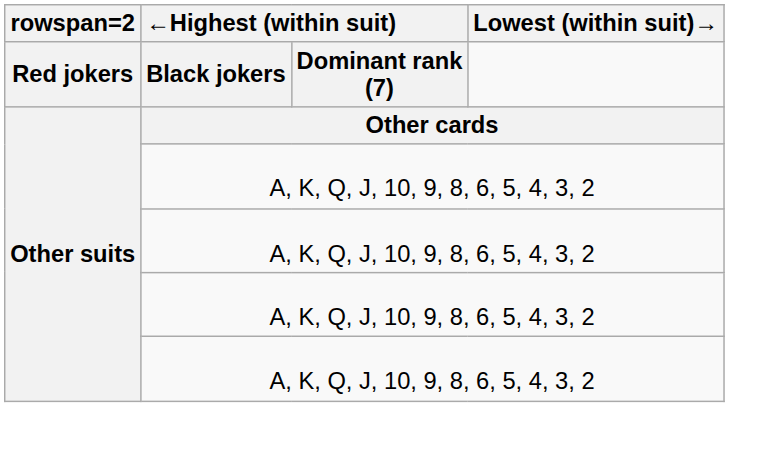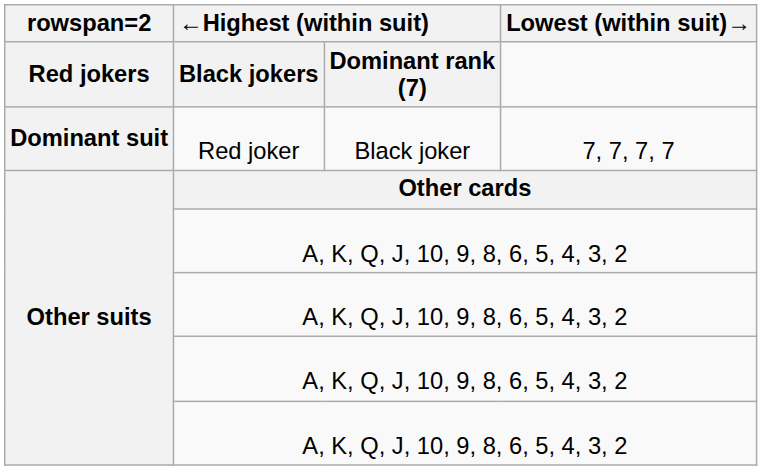+ row: (89, 138)
